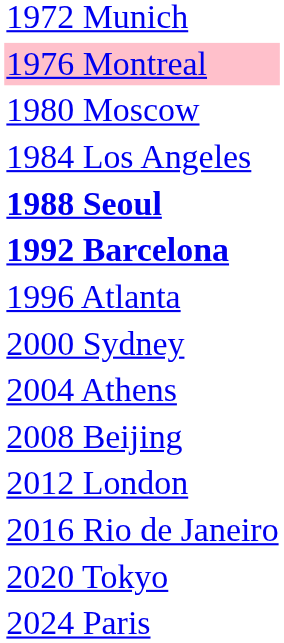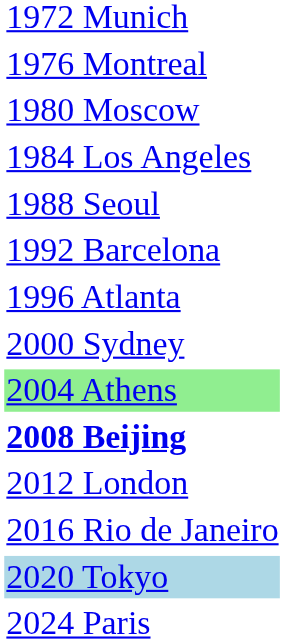(107, 63) pink background -> (107, 63) no background
(84, 203) bold -> (83, 203) normal
(118, 250) bold -> (113, 250) normal
(92, 389) no background -> (92, 389) lightgreen background
(94, 436) normal -> (96, 436) bold
(87, 576) no background -> (87, 576) lightblue background
